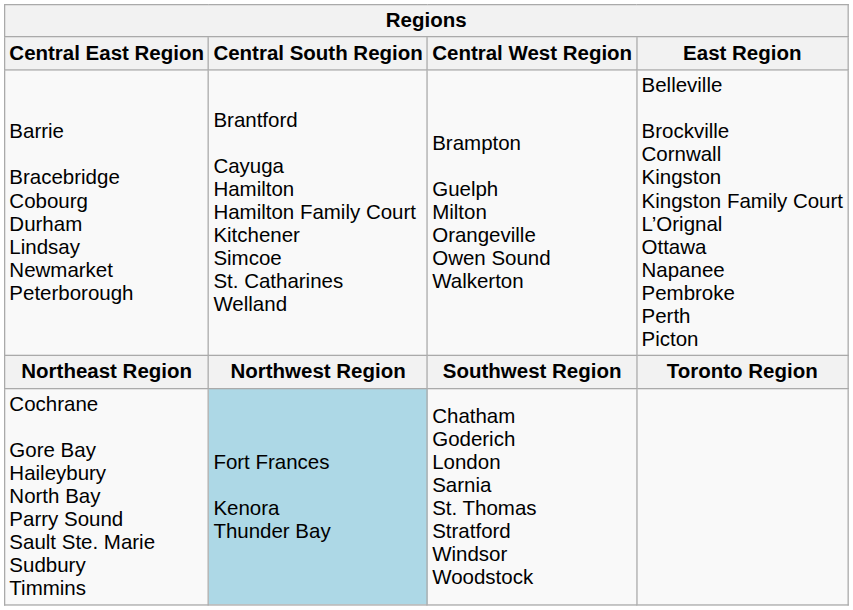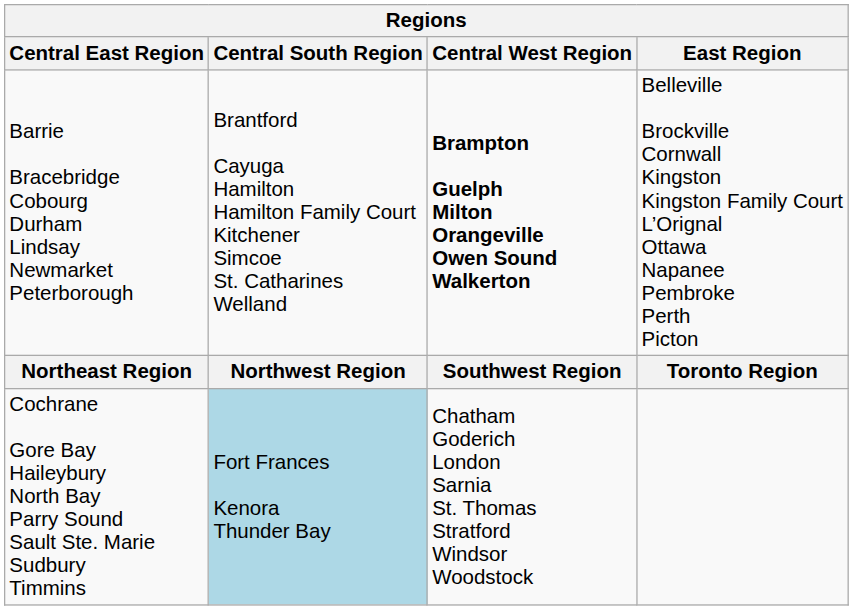(491, 212) normal -> (495, 212) bold
